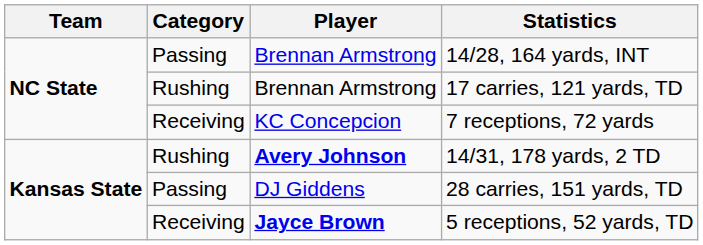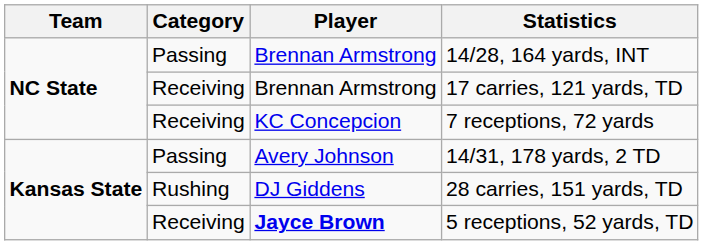(191, 88) Rushing -> (198, 88) Receiving
(191, 155) Rushing -> (189, 155) Passing
(330, 155) bold -> (324, 155) normal
(189, 188) Passing -> (191, 188) Rushing
